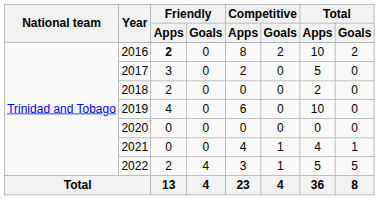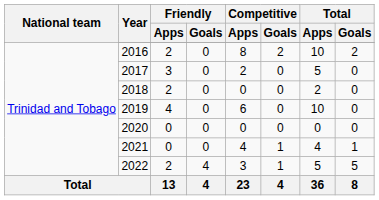(169, 52) bold -> (169, 52) normal
